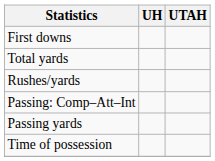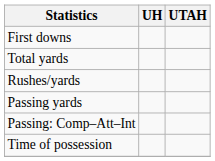rows swapped: (45, 123) <-> (72, 102)
